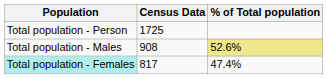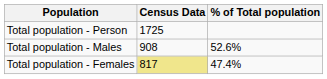(226, 47) khaki background -> (226, 47) no background
(71, 64) paleturquoise background -> (71, 64) no background
(149, 64) no background -> (149, 64) khaki background
